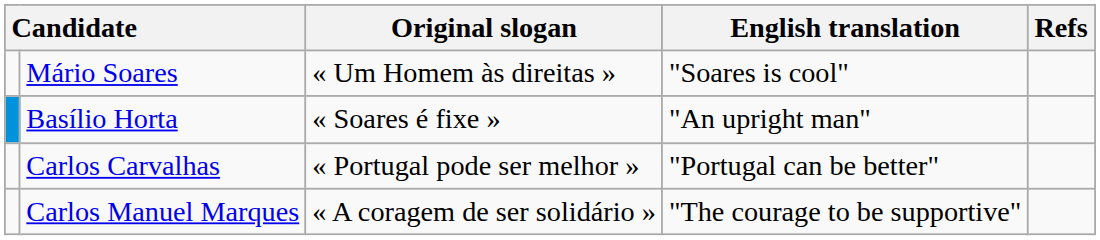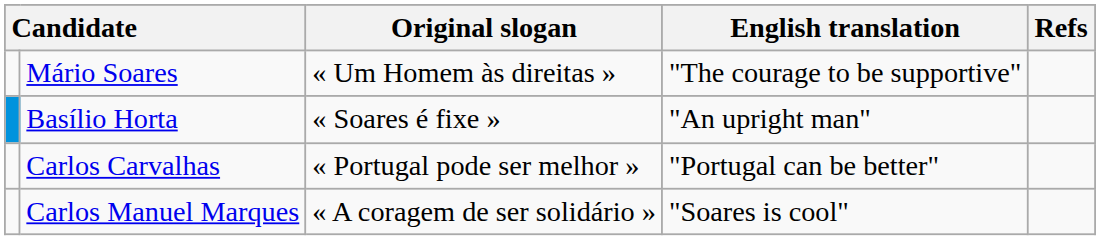(759, 72) "Soares is cool" -> (845, 72) "The courage to be supportive"
(845, 210) "The courage to be supportive" -> (759, 210) "Soares is cool"
